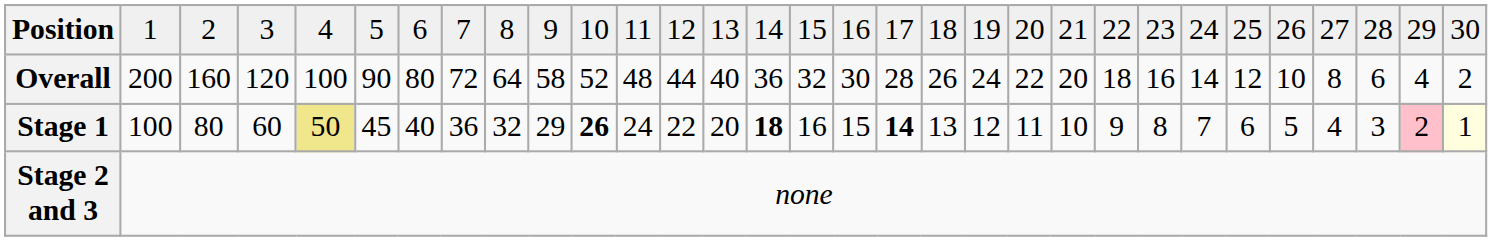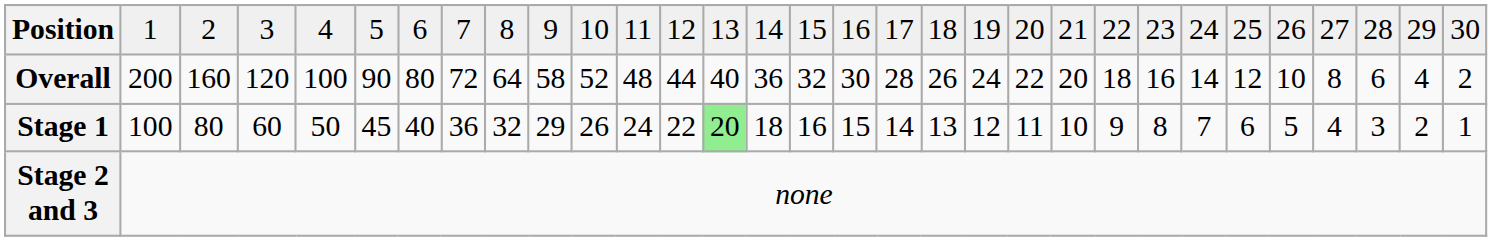(325, 127) khaki background -> (325, 127) no background
(594, 127) bold -> (594, 127) normal
(725, 127) no background -> (725, 127) lightgreen background
(768, 127) bold -> (768, 127) normal
(899, 127) bold -> (899, 127) normal
(1422, 127) pink background -> (1422, 127) no background
(1465, 127) lightyellow background -> (1465, 127) no background
